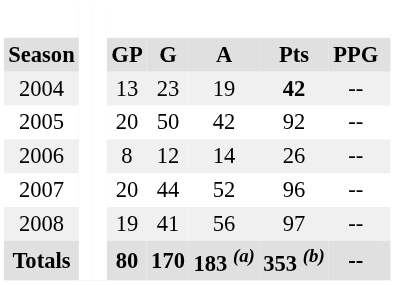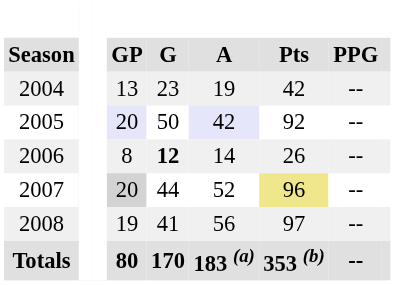(294, 88) bold -> (294, 88) normal
(127, 122) no background -> (127, 122) lavender background
(224, 122) no background -> (224, 122) lavender background
(168, 156) normal -> (168, 156) bold
(127, 189) no background -> (127, 189) lightgrey background
(294, 189) no background -> (294, 189) khaki background
